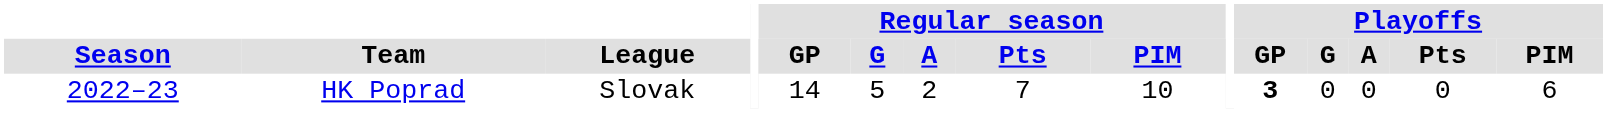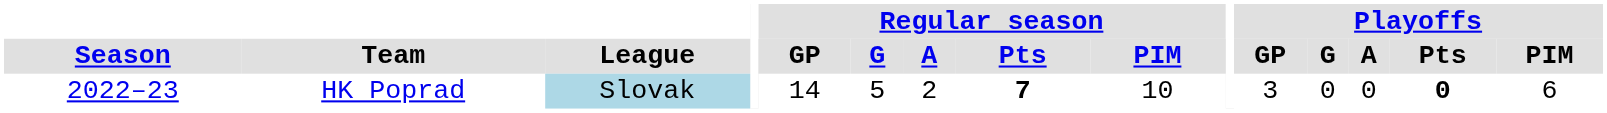(647, 91) no background -> (647, 91) lightblue background
(1023, 91) normal -> (1023, 91) bold
(1270, 91) bold -> (1270, 91) normal
(1443, 91) normal -> (1443, 91) bold
